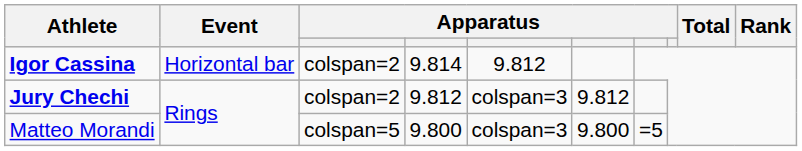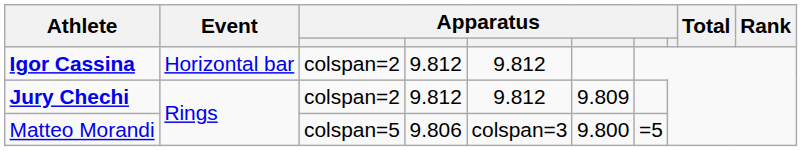(436, 64) 9.814 -> (436, 64) 9.812
(519, 97) colspan=3 -> (519, 97) 9.812
(603, 97) 9.812 -> (603, 97) 9.809
(436, 130) 9.800 -> (436, 130) 9.806
